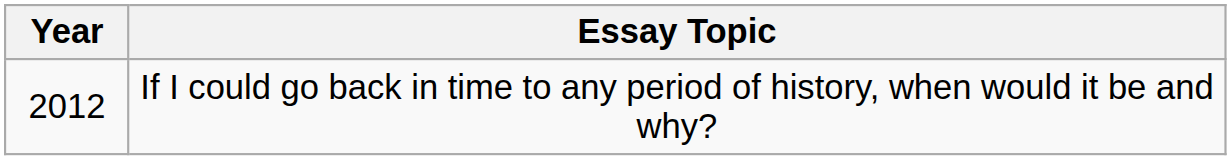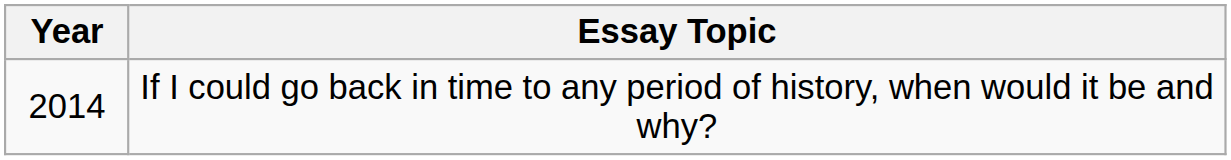(67, 106) 2012 -> (67, 106) 2014
